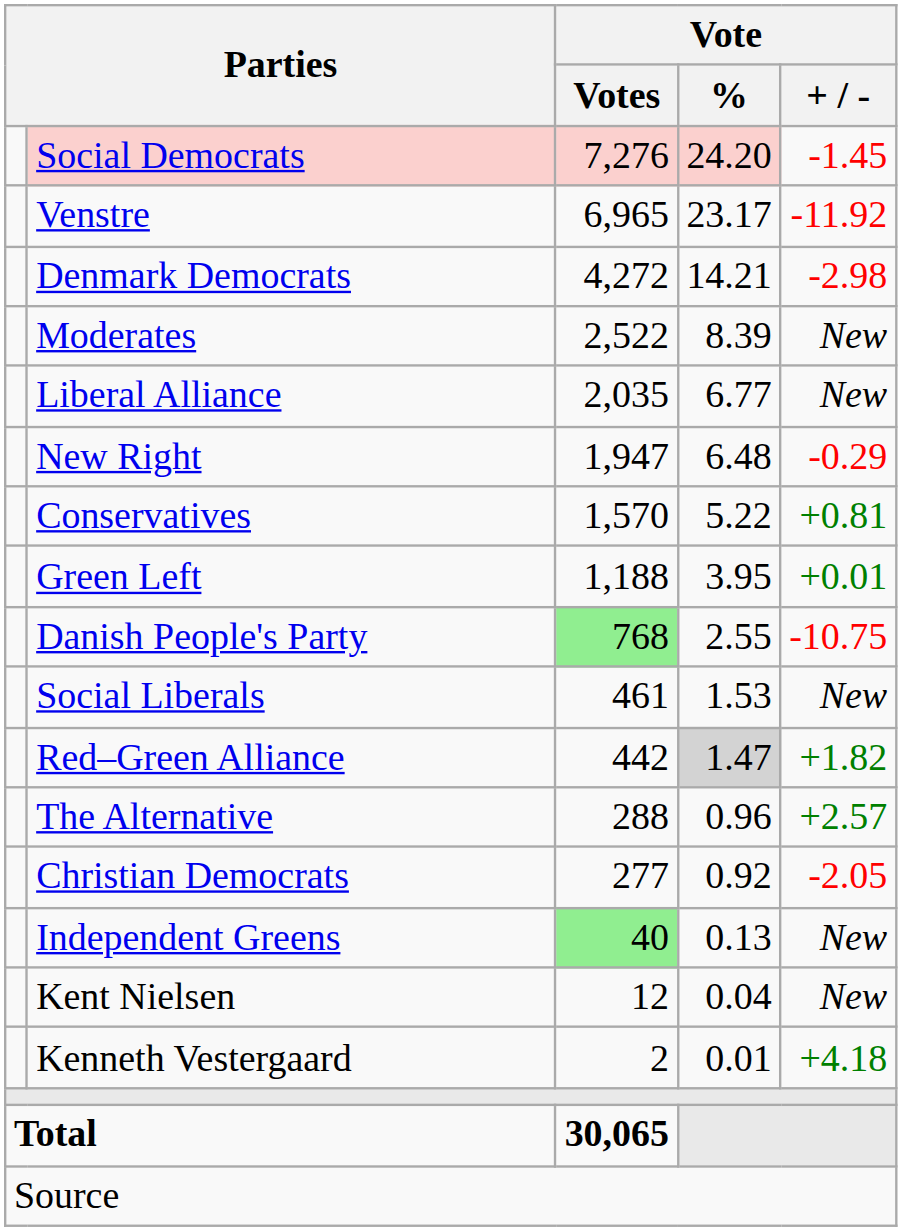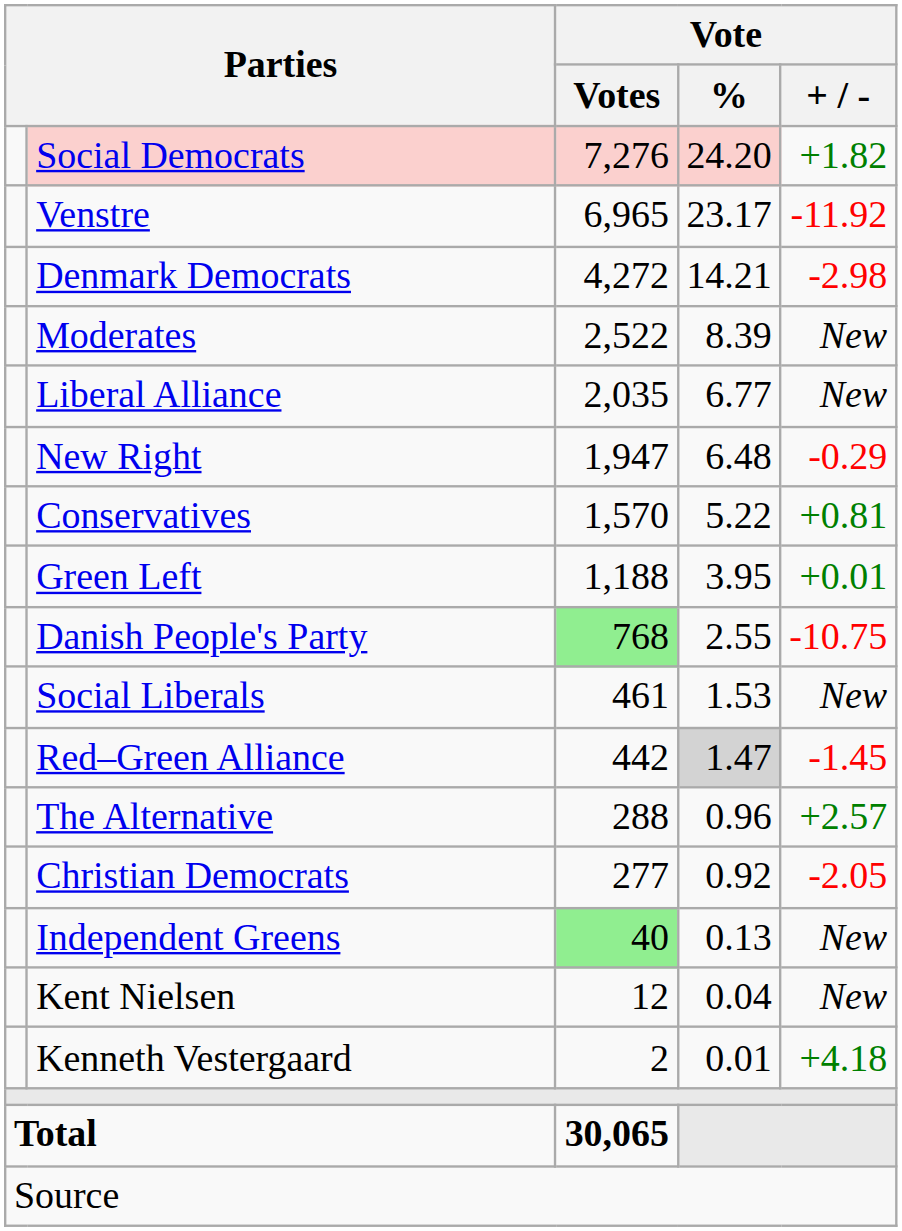(848, 154) -1.45 -> (843, 154) +1.82
(843, 756) +1.82 -> (848, 756) -1.45
